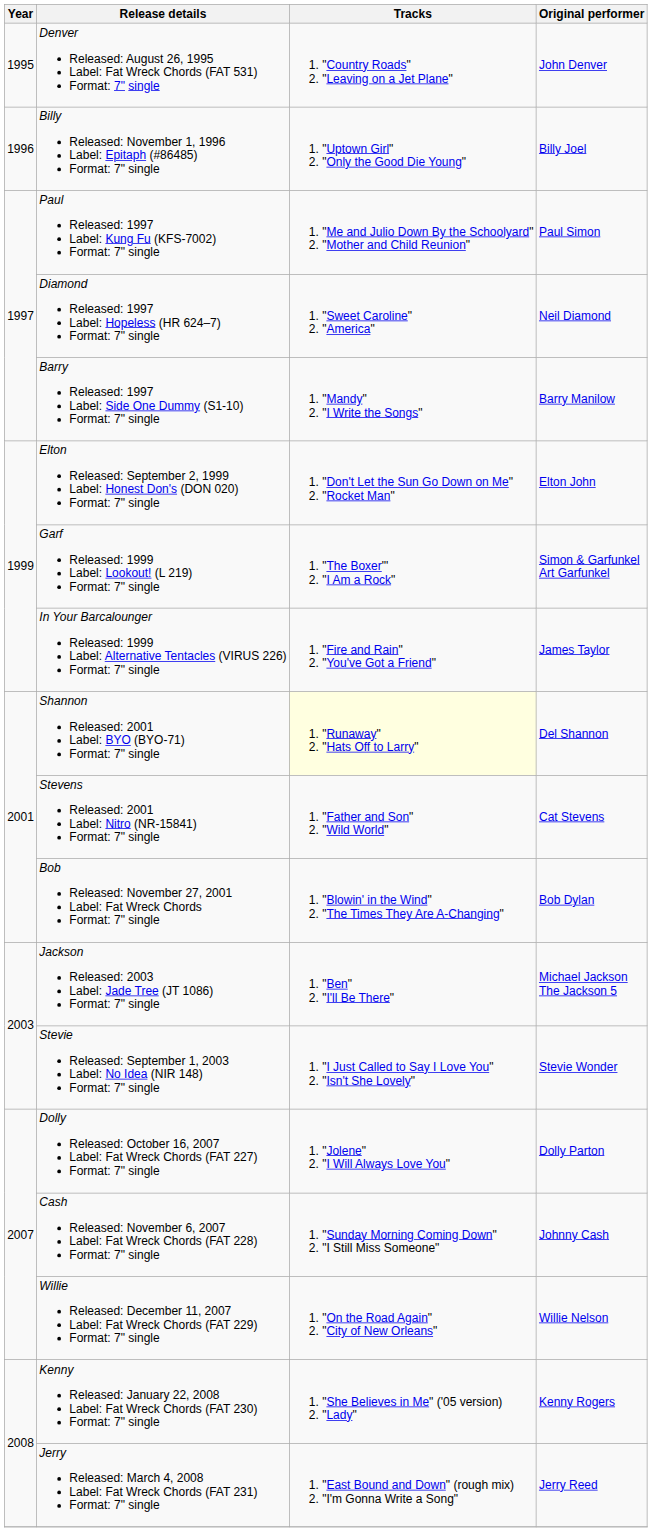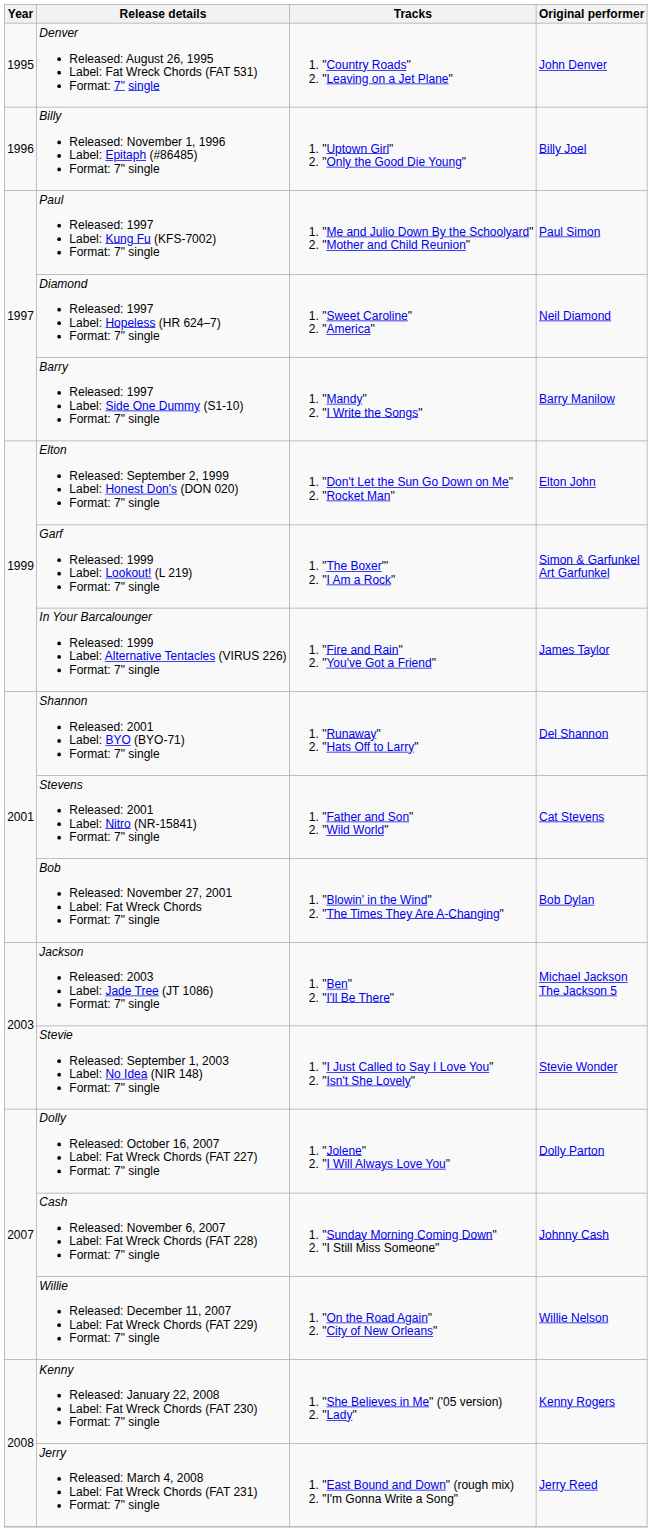(413, 740) lightyellow background -> (413, 740) no background
